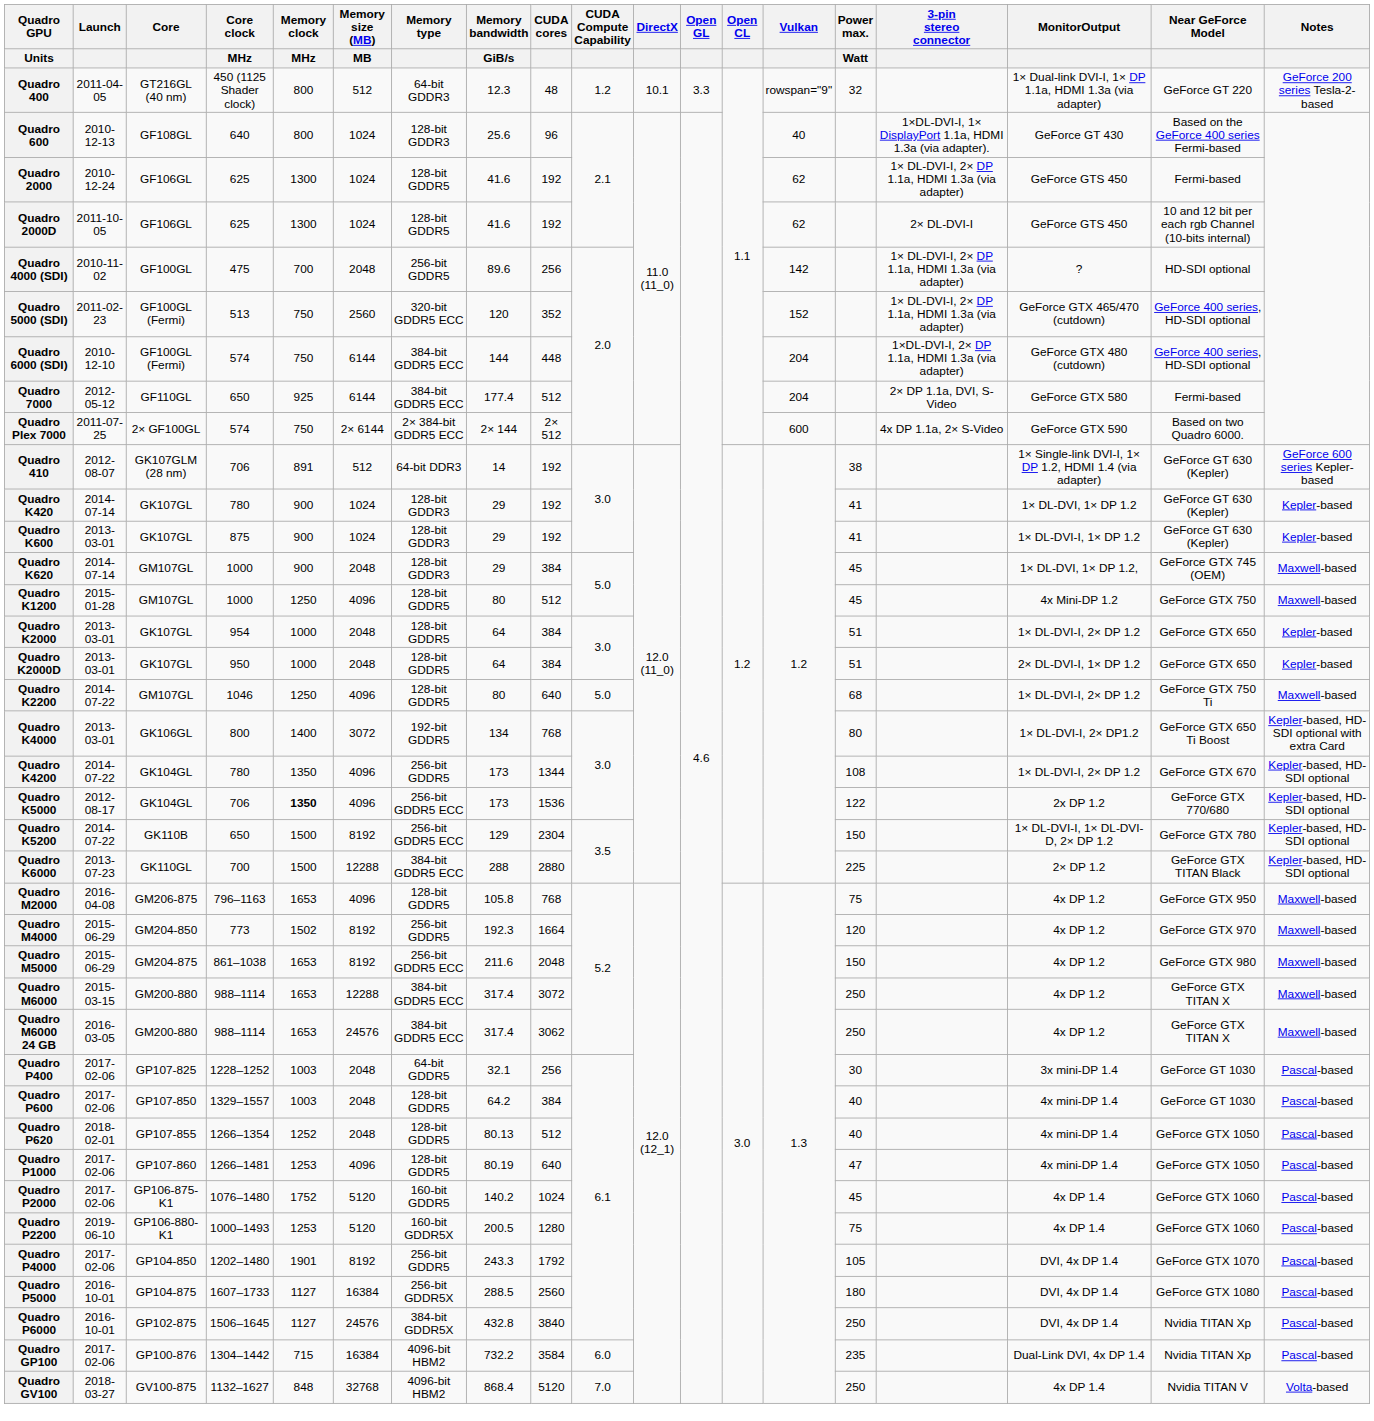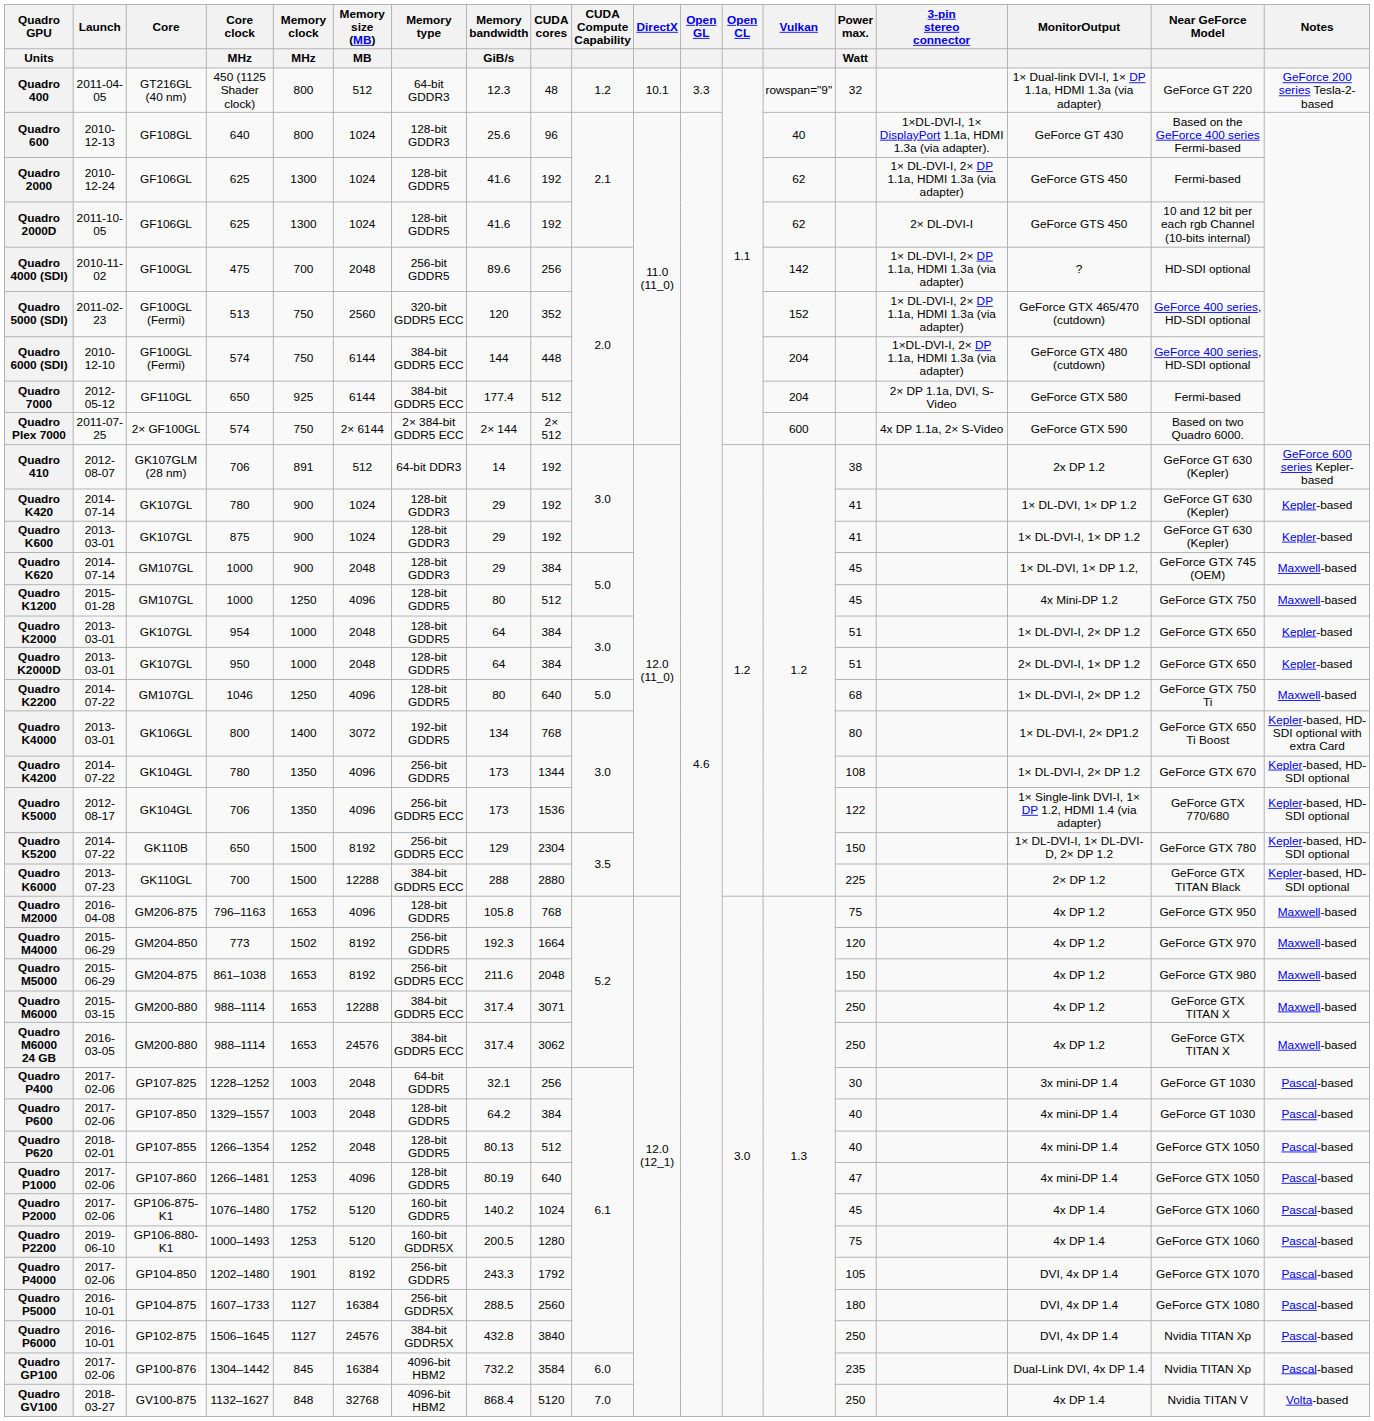(1079, 466) 1× Single-link DVI-I, 1× DP 1.2, HDMI 1.4 (via adapter) -> (1079, 466) 2x DP 1.2
(303, 803) bold -> (303, 810) normal
(1079, 803) 2x DP 1.2 -> (1079, 810) 1× Single-link DVI-I, 1× DP 1.2, HDMI 1.4 (via adapter)
(551, 993) 3072 -> (551, 1006) 3071
(303, 1355) 715 -> (303, 1368) 845
